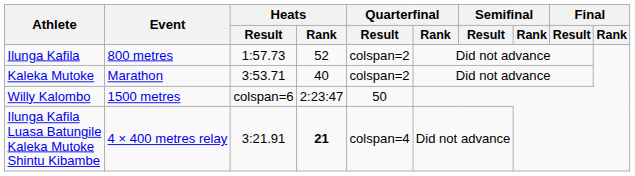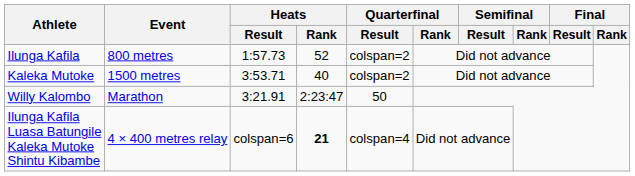(135, 76) Marathon -> (144, 76) 1500 metres
(144, 97) 1500 metres -> (135, 97) Marathon
(264, 97) colspan=6 -> (264, 97) 3:21.91
(264, 139) 3:21.91 -> (264, 139) colspan=6
